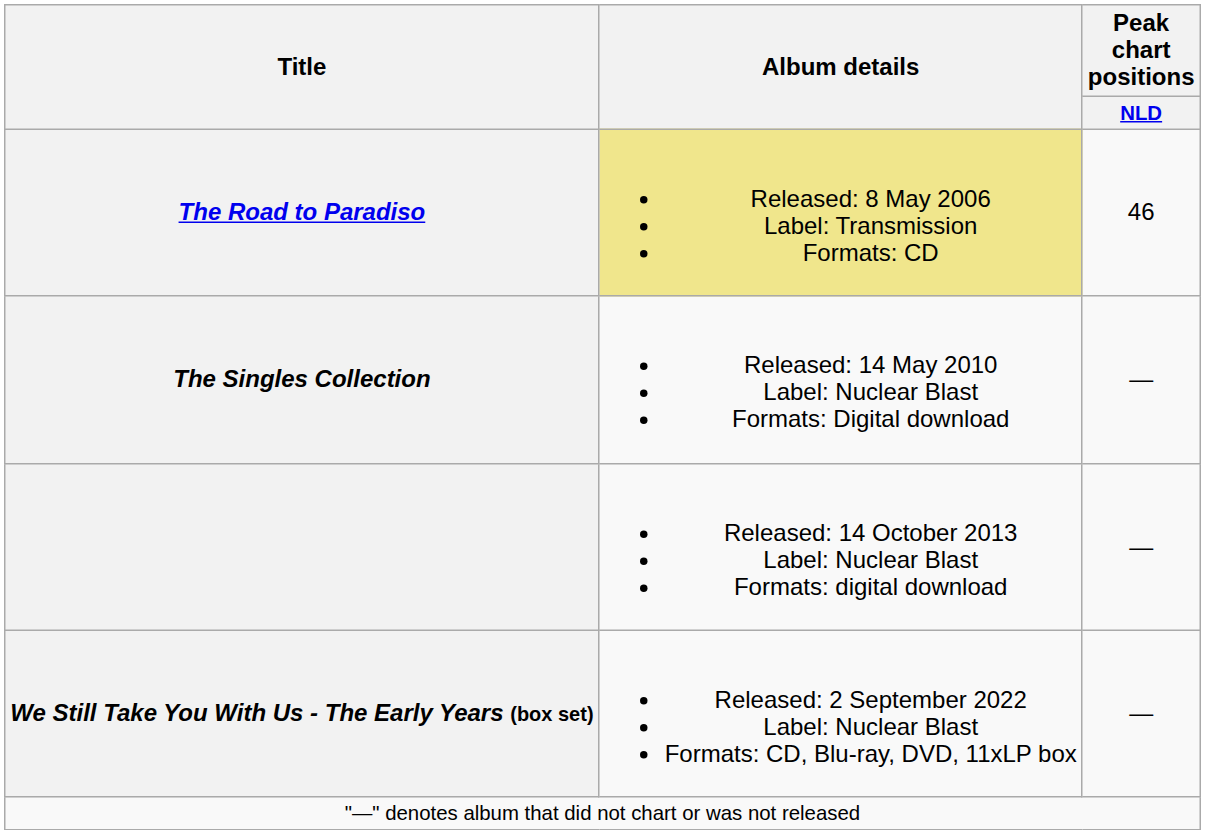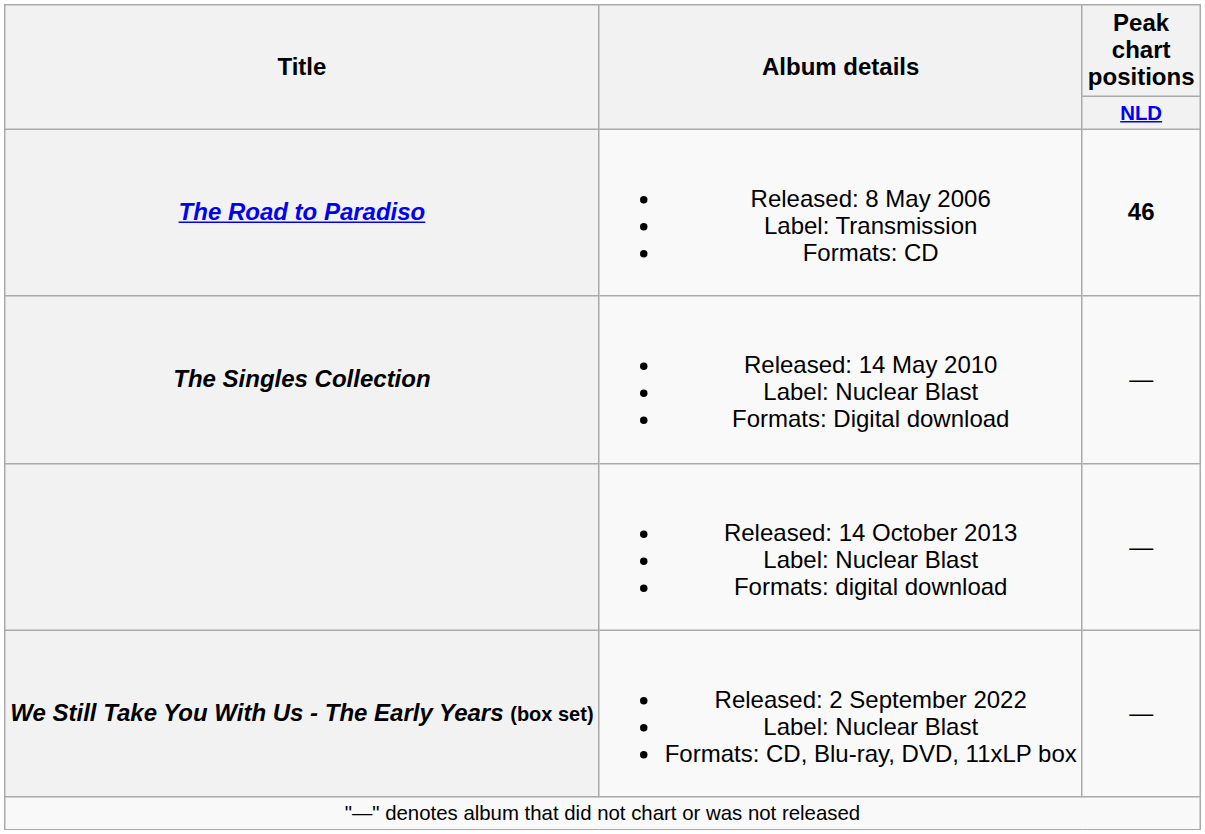(841, 226) khaki background -> (841, 226) no background
(1141, 212) normal -> (1141, 212) bold
